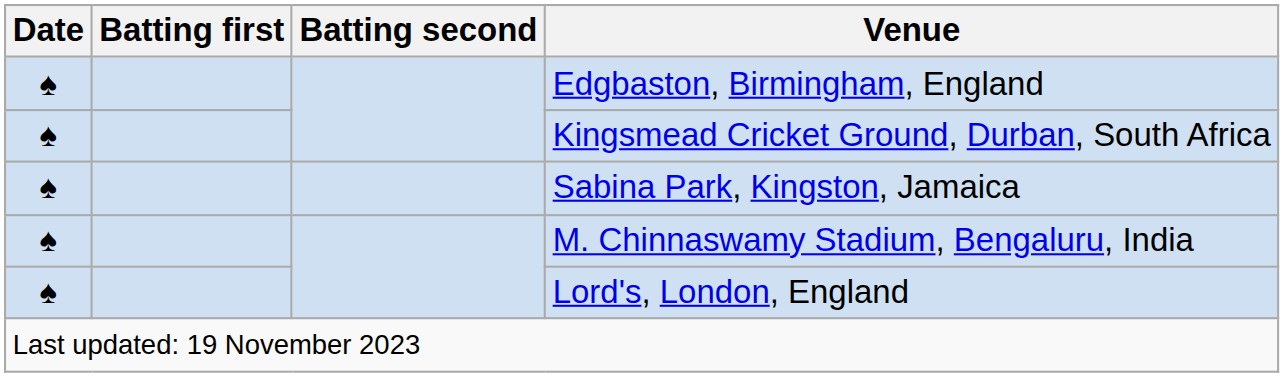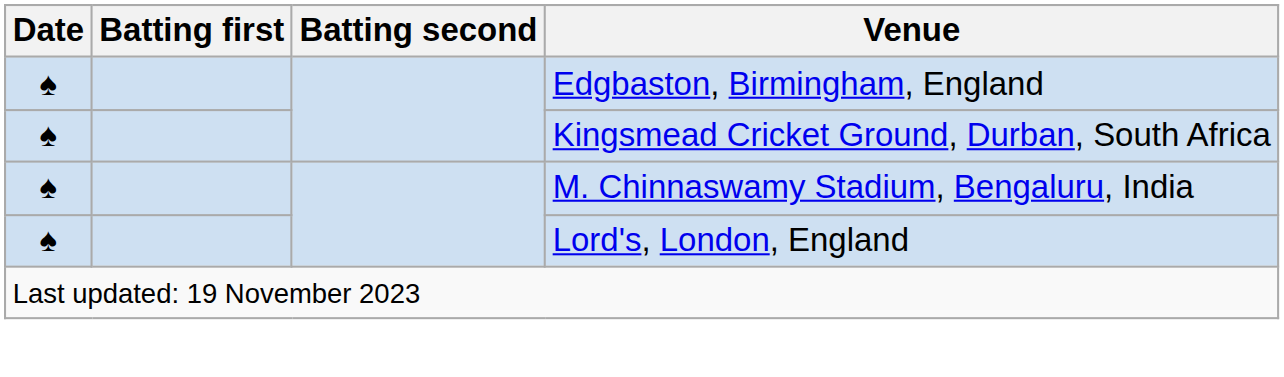- row: (786, 187)
